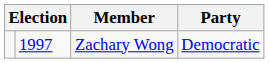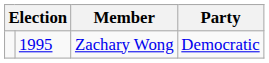(36, 44) 1997 -> (36, 44) 1995
